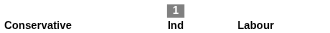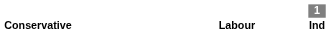columns swapped: (256, 11) <-> (176, 11)
